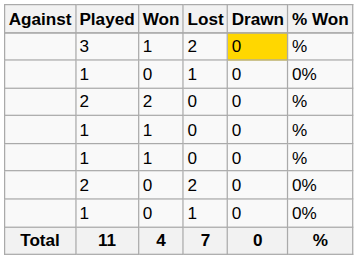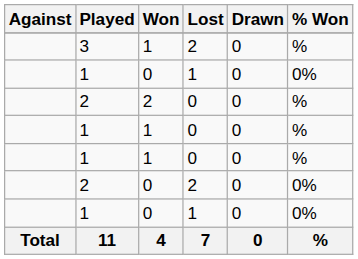(236, 46) gold background -> (236, 46) no background
